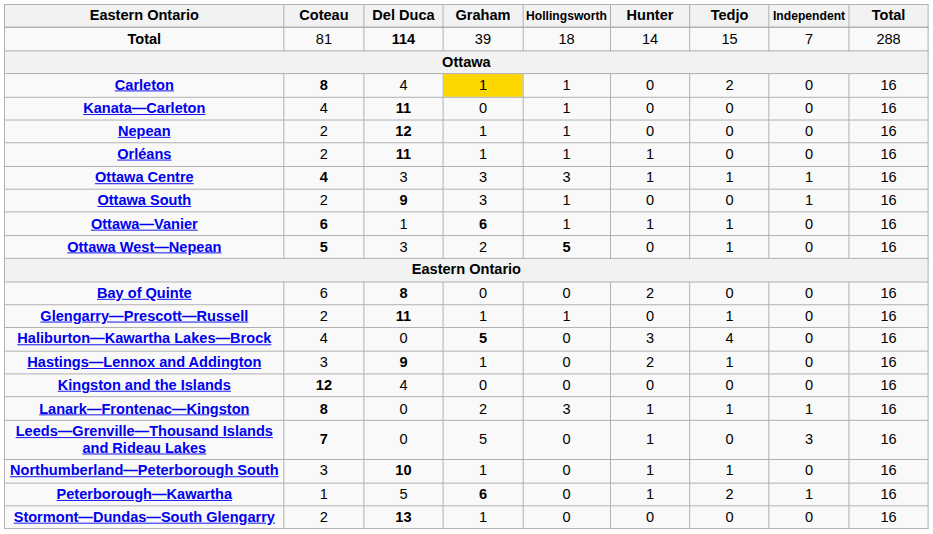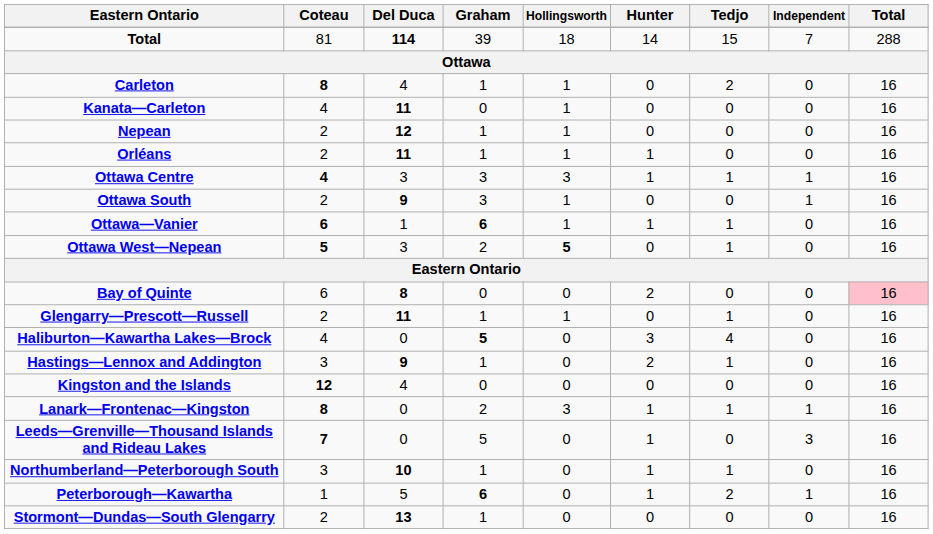(483, 85) gold background -> (483, 85) no background
(889, 293) no background -> (889, 293) pink background
